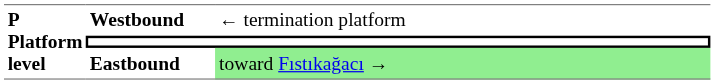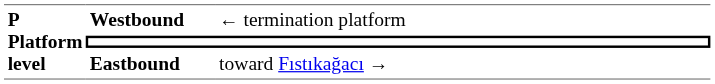(304, 63) lightgreen background -> (304, 63) no background
